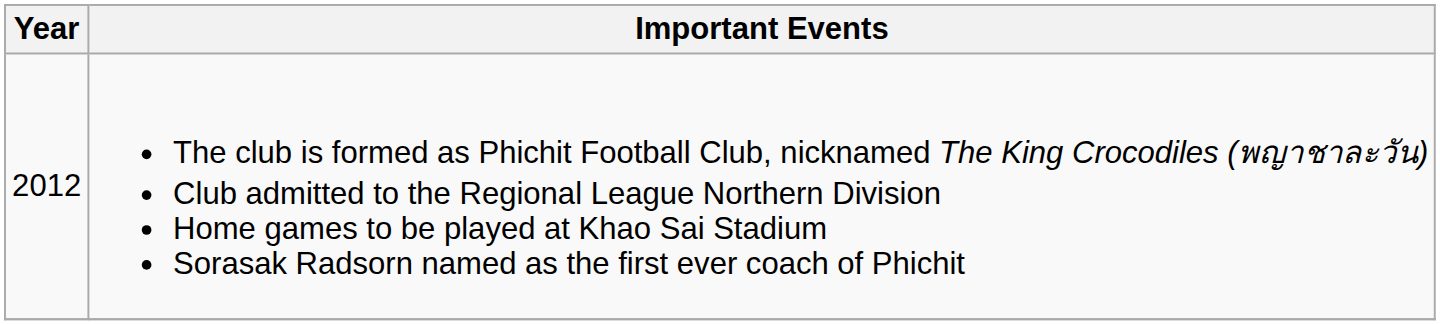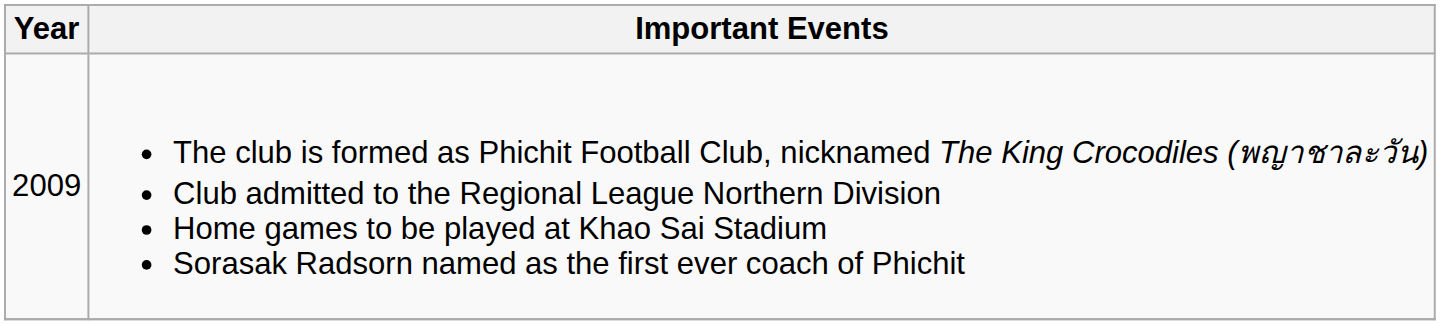(47, 186) 2012 -> (47, 186) 2009
